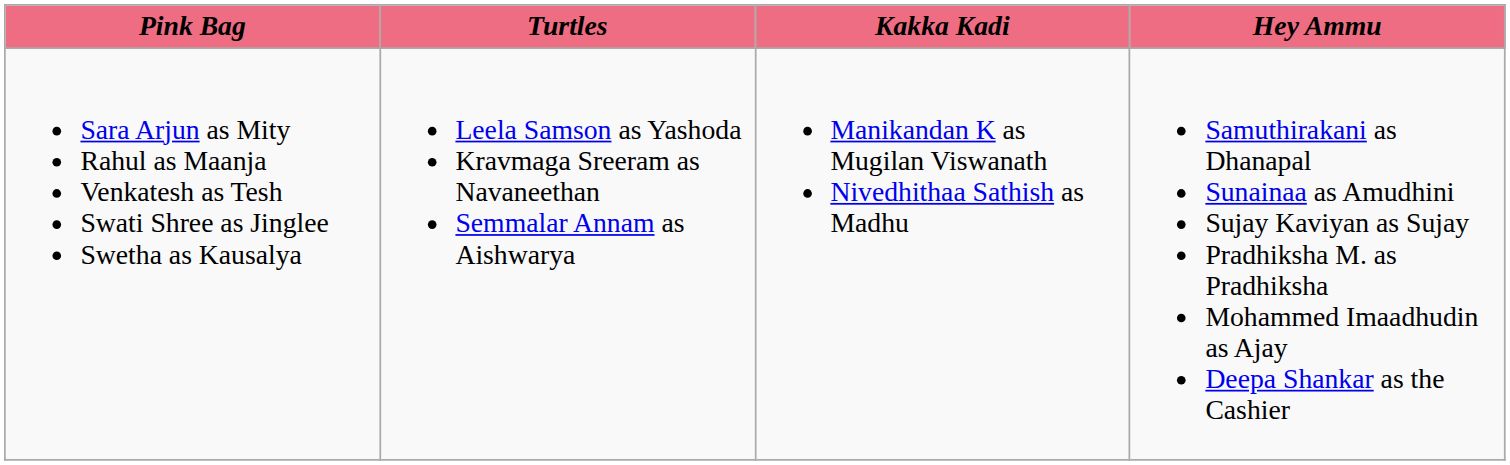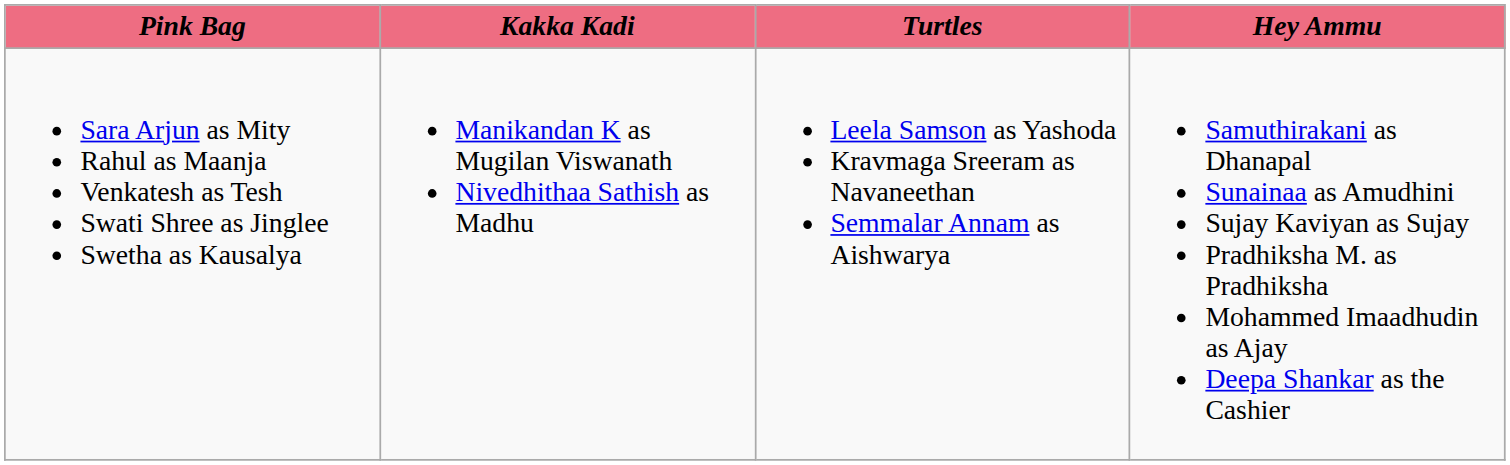columns swapped: (942, 26) <-> (567, 26)
